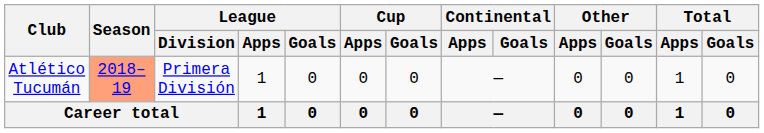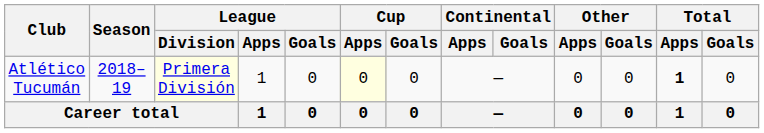(122, 79) lightsalmon background -> (122, 79) no background
(196, 79) no background -> (196, 79) lightyellow background
(363, 79) no background -> (363, 79) lightyellow background
(680, 79) normal -> (680, 79) bold
